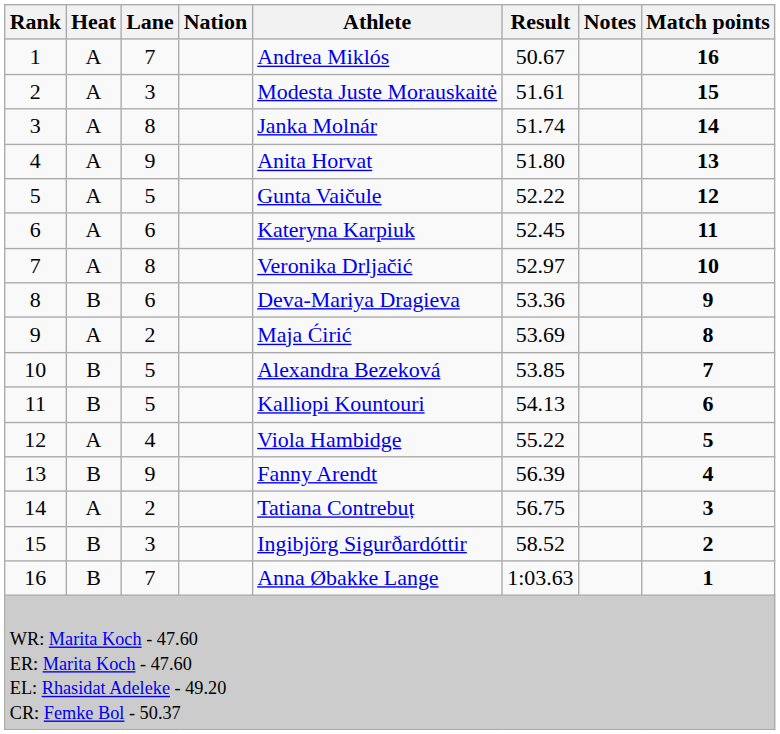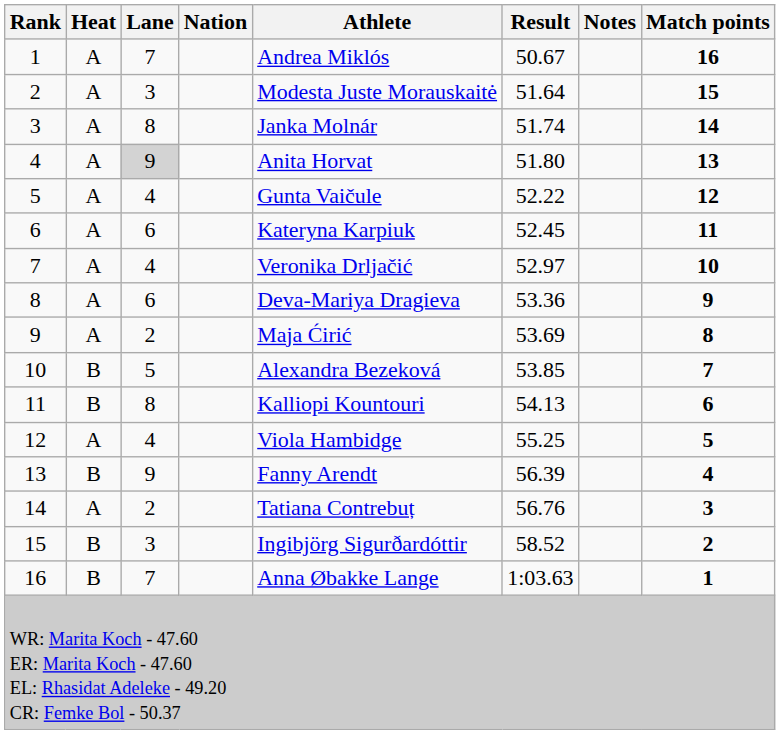(540, 91) 51.61 -> (540, 91) 51.64
(150, 160) no background -> (150, 160) lightgrey background
(150, 195) 5 -> (150, 195) 4
(150, 265) 8 -> (150, 265) 4
(94, 299) B -> (94, 299) A
(150, 404) 5 -> (150, 404) 8
(540, 439) 55.22 -> (540, 439) 55.25
(540, 508) 56.75 -> (540, 508) 56.76
